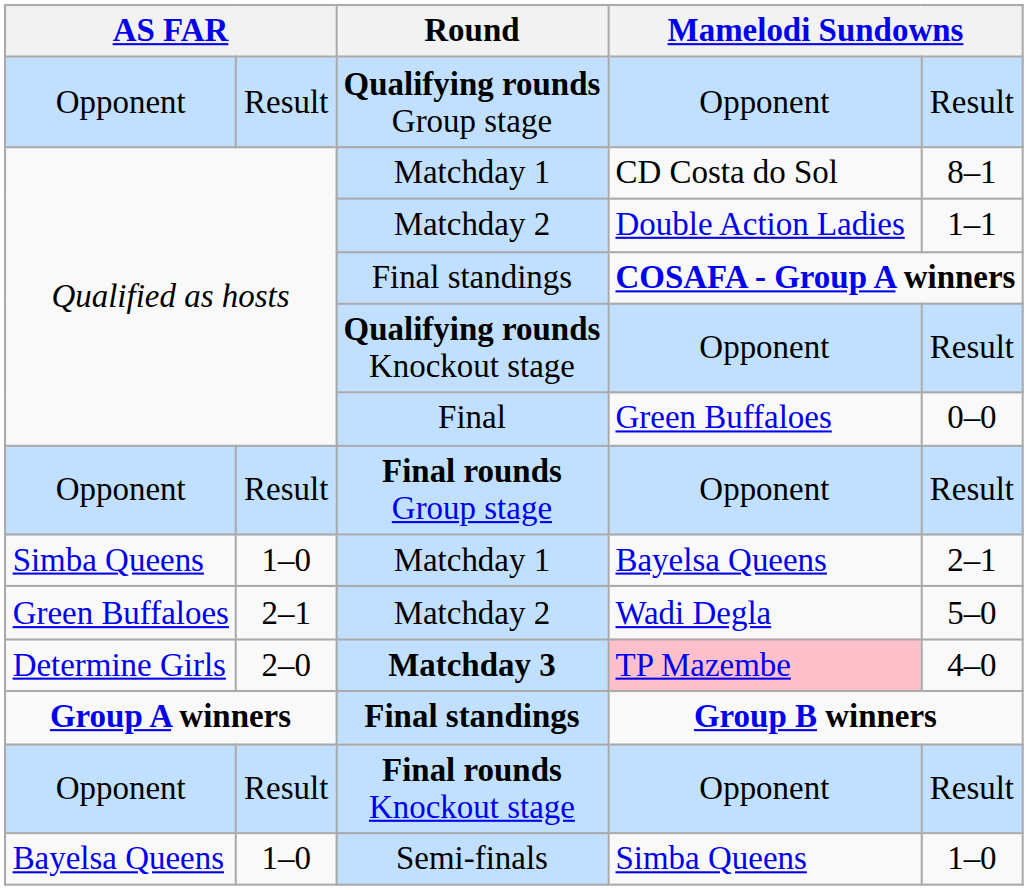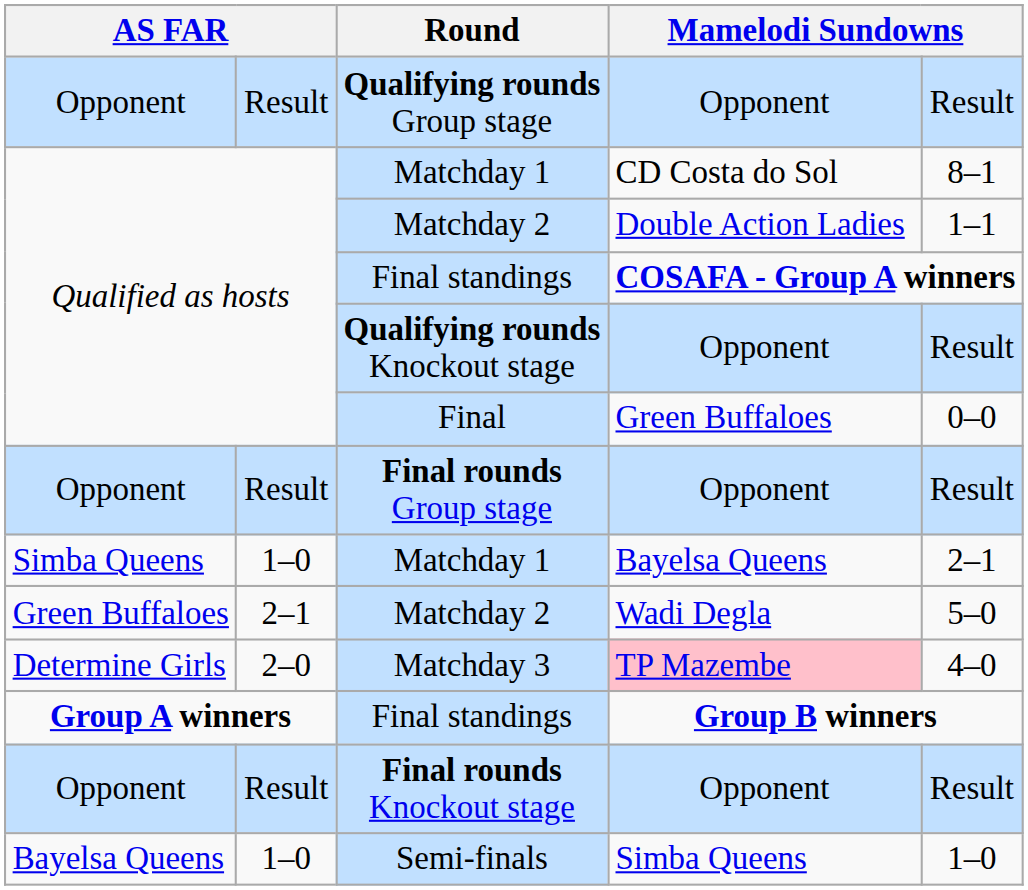(472, 664) bold -> (472, 664) normal
(472, 716) bold -> (472, 716) normal
